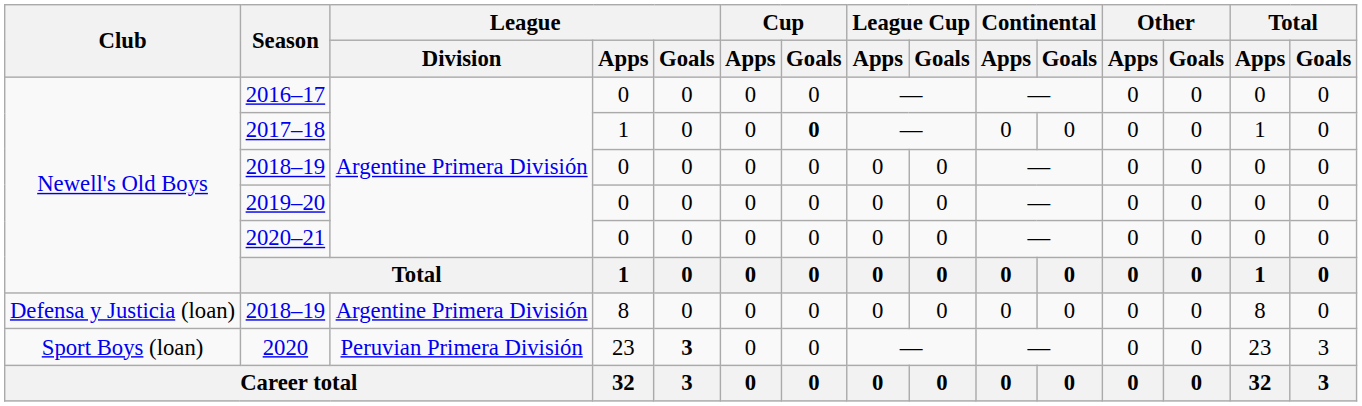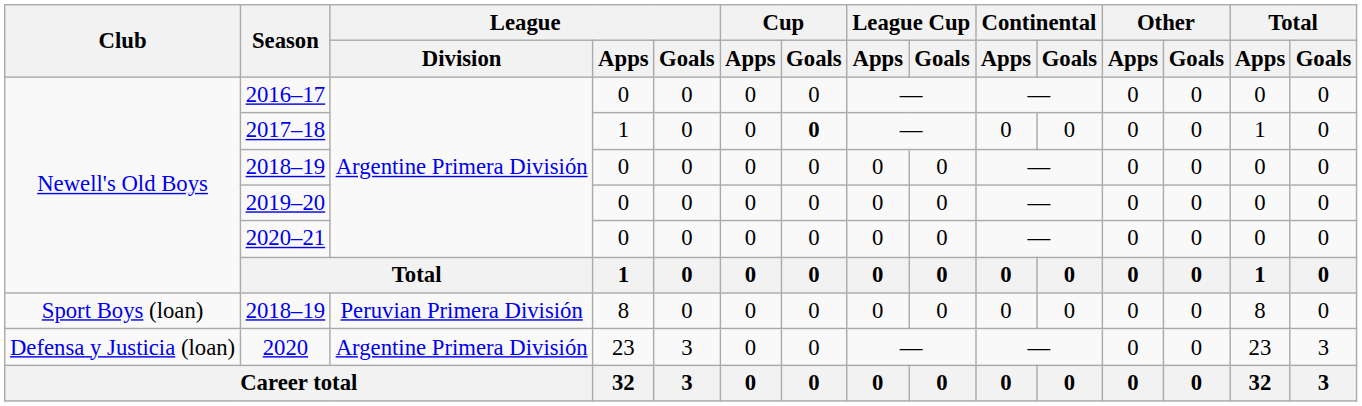(123, 310) Defensa y Justicia (loan) -> (123, 310) Sport Boys (loan)
(462, 310) Argentine Primera División -> (462, 310) Peruvian Primera División
(123, 346) Sport Boys (loan) -> (123, 346) Defensa y Justicia (loan)
(462, 346) Peruvian Primera División -> (462, 346) Argentine Primera División
(687, 346) bold -> (687, 346) normal
